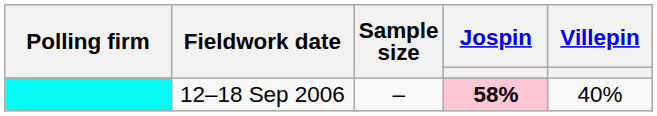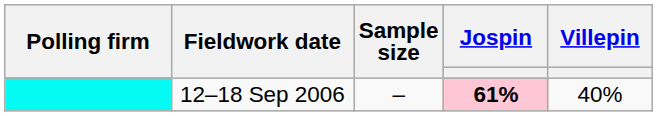(496, 94) 58% -> (496, 94) 61%
